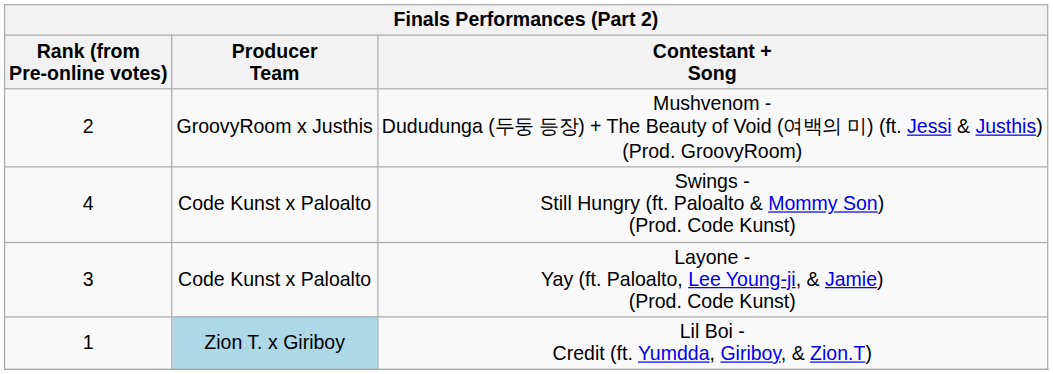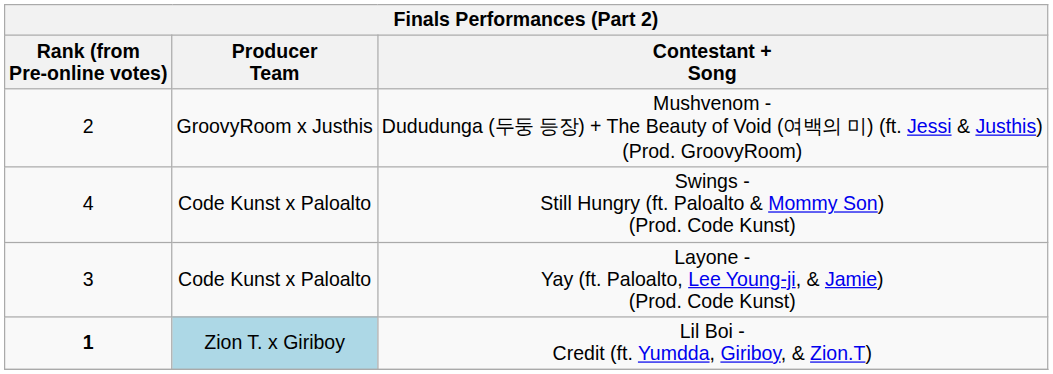(88, 343) normal -> (88, 343) bold
